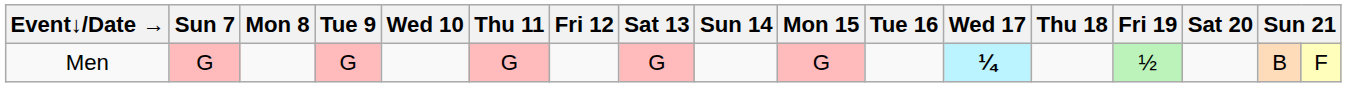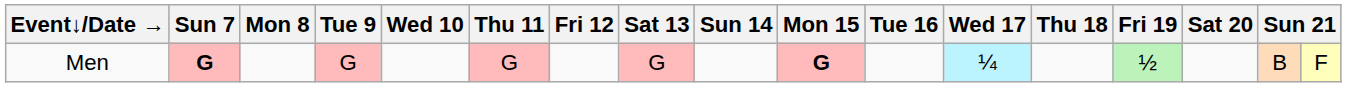(205, 62) normal -> (205, 62) bold
(821, 62) normal -> (821, 62) bold
(987, 62) bold -> (987, 62) normal
